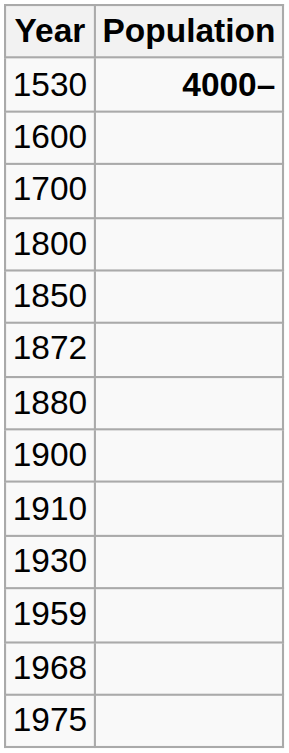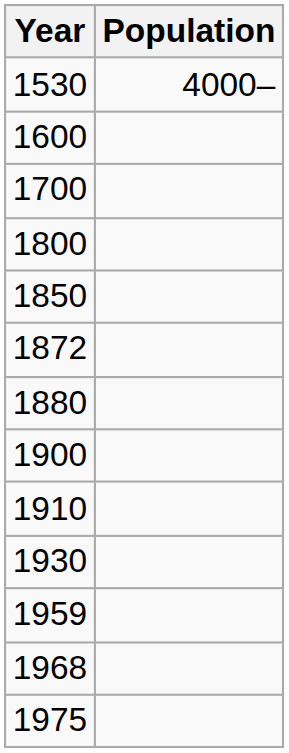(229, 84) bold -> (229, 84) normal
